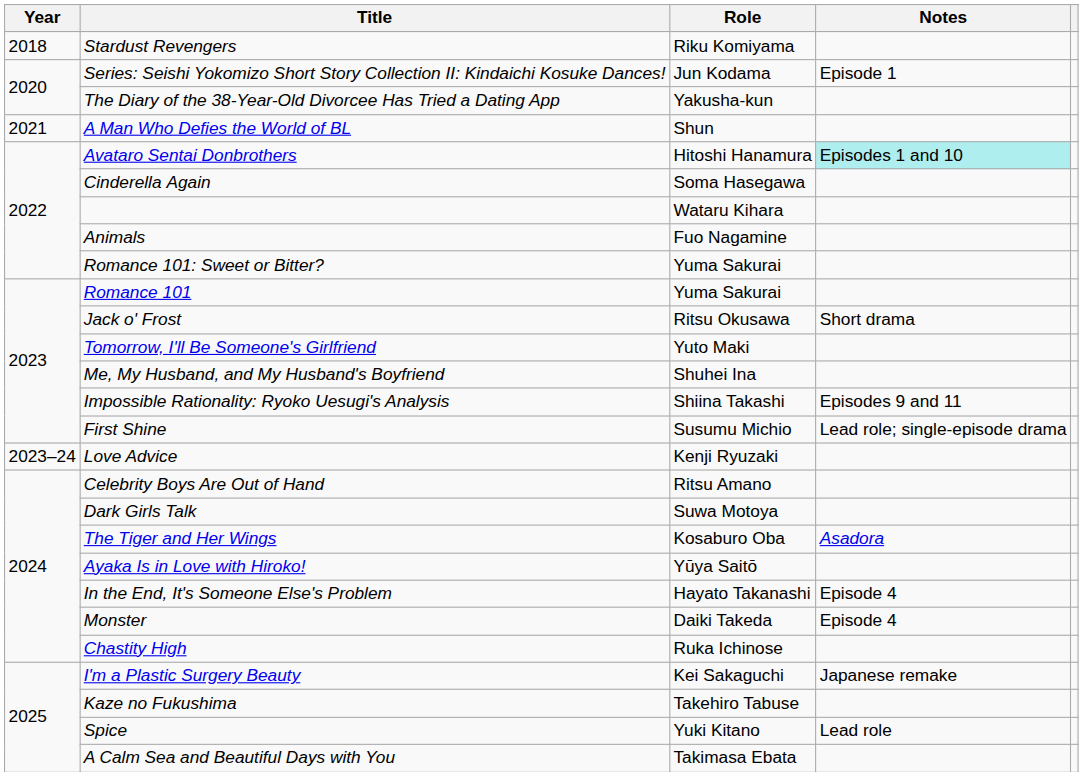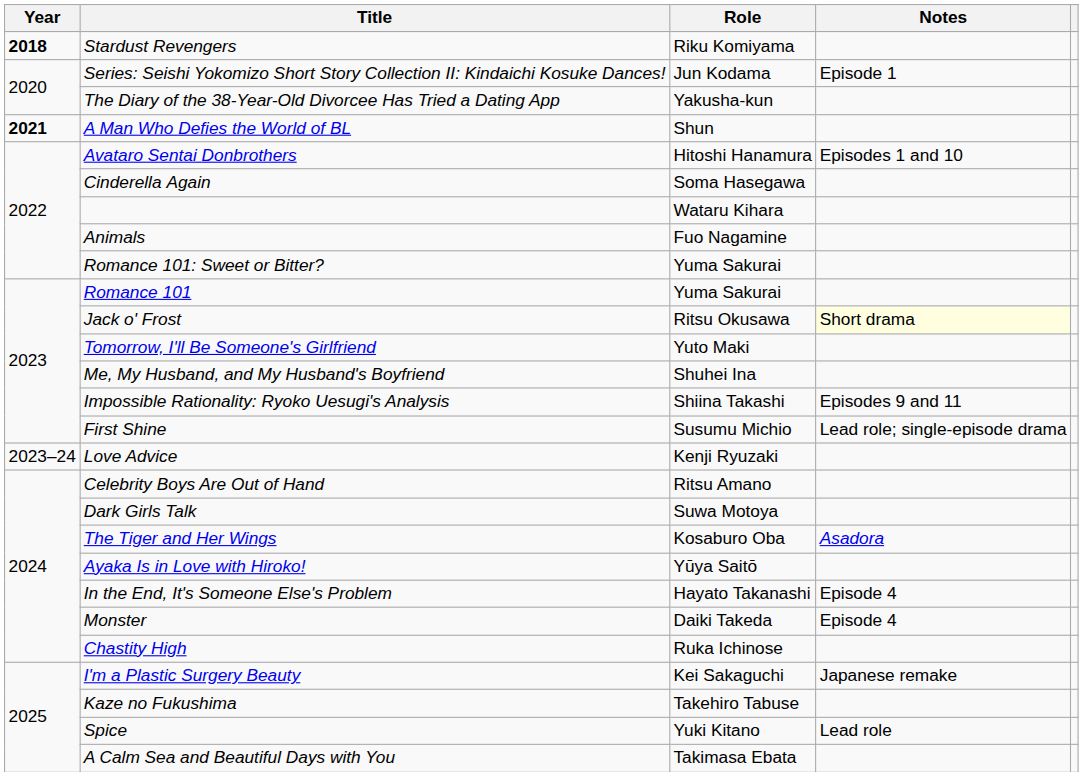(28, 45) normal -> (28, 45) bold
(28, 127) normal -> (28, 127) bold
(891, 155) paleturquoise background -> (891, 155) no background
(867, 319) no background -> (867, 319) lightyellow background
